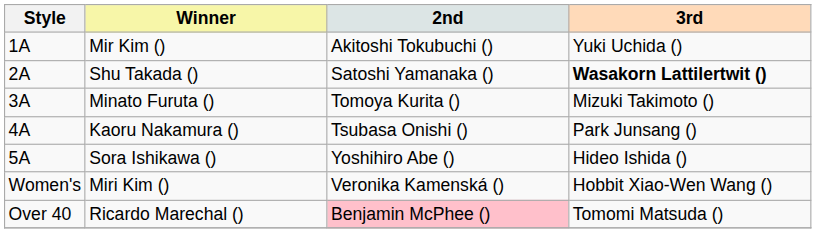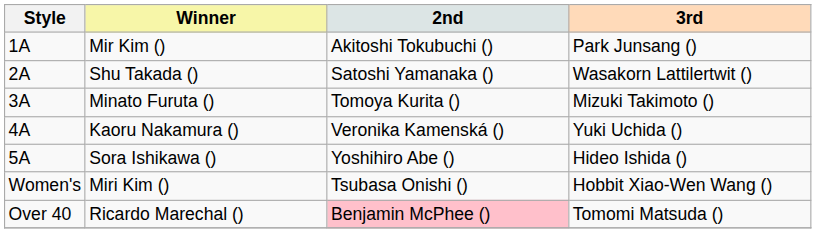(628, 46) Yuki Uchida () -> (635, 46) Park Junsang ()
(670, 74) bold -> (662, 74) normal
(399, 130) Tsubasa Onishi () -> (418, 130) Veronika Kamenská ()
(635, 130) Park Junsang () -> (628, 130) Yuki Uchida ()
(418, 185) Veronika Kamenská () -> (399, 185) Tsubasa Onishi ()
